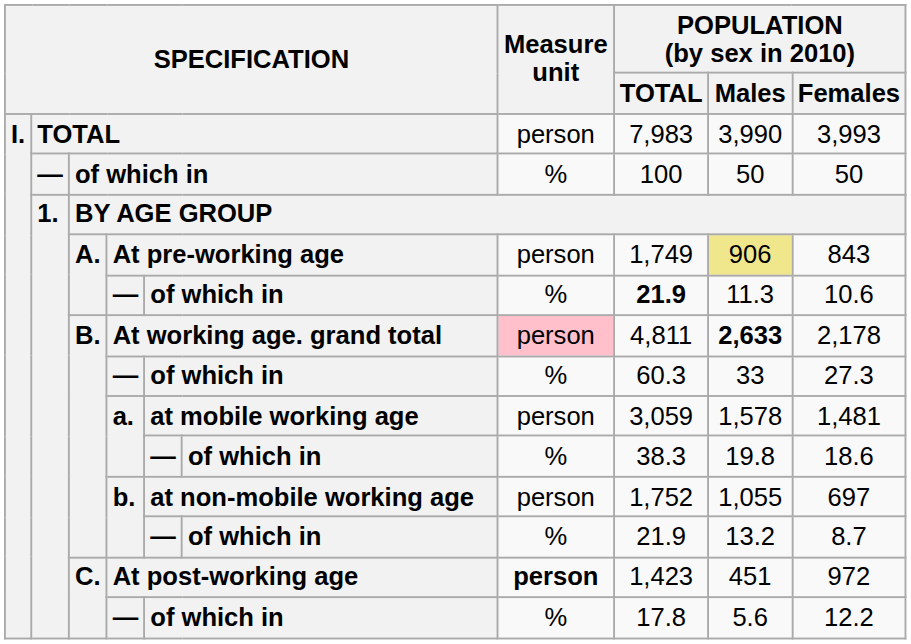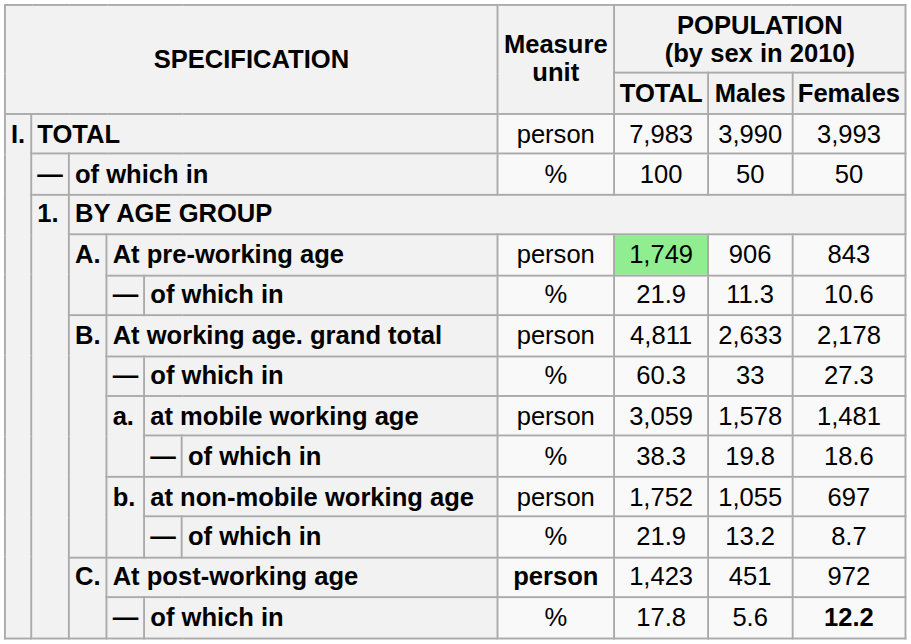(661, 254) no background -> (661, 254) lightgreen background
(750, 254) khaki background -> (750, 254) no background
(661, 295) bold -> (661, 295) normal
(556, 335) pink background -> (556, 335) no background
(750, 335) bold -> (750, 335) normal
(849, 617) normal -> (849, 617) bold
